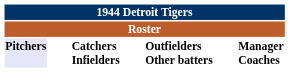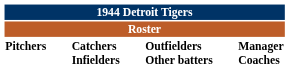(26, 46) lavender background -> (26, 46) no background
